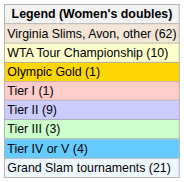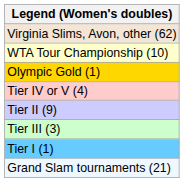(30, 91) Tier I (1) -> (48, 91) Tier IV or V (4)
(48, 148) Tier IV or V (4) -> (30, 148) Tier I (1)
